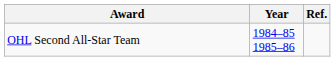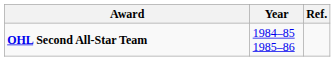(74, 39) normal -> (77, 39) bold
